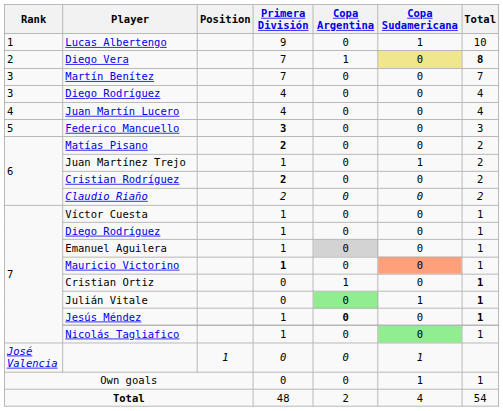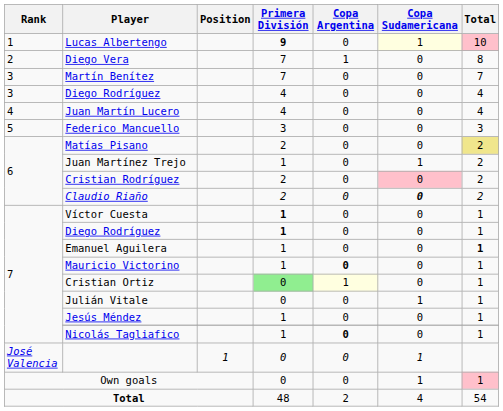(283, 42) normal -> (283, 42) bold
(420, 42) no background -> (420, 42) lightyellow background
(480, 42) no background -> (480, 42) pink background
(420, 59) khaki background -> (420, 59) no background
(480, 59) bold -> (480, 59) normal
(283, 128) bold -> (283, 128) normal
(283, 145) bold -> (283, 145) normal
(480, 145) no background -> (480, 145) khaki background
(283, 180) bold -> (283, 180) normal
(420, 180) no background -> (420, 180) pink background
(420, 197) normal -> (420, 197) bold
(283, 214) normal -> (283, 214) bold
(283, 231) normal -> (283, 231) bold
(346, 248) lightgrey background -> (346, 248) no background
(480, 248) normal -> (480, 248) bold
(283, 265) bold -> (283, 265) normal
(346, 265) normal -> (346, 265) bold
(420, 265) lightsalmon background -> (420, 265) no background
(283, 283) no background -> (283, 283) lightgreen background
(346, 283) no background -> (346, 283) lightyellow background
(480, 283) bold -> (480, 283) normal
(346, 300) lightgreen background -> (346, 300) no background
(480, 300) bold -> (480, 300) normal
(346, 317) bold -> (346, 317) normal
(480, 317) bold -> (480, 317) normal
(346, 334) normal -> (346, 334) bold
(420, 334) lightgreen background -> (420, 334) no background
(480, 381) no background -> (480, 381) pink background
